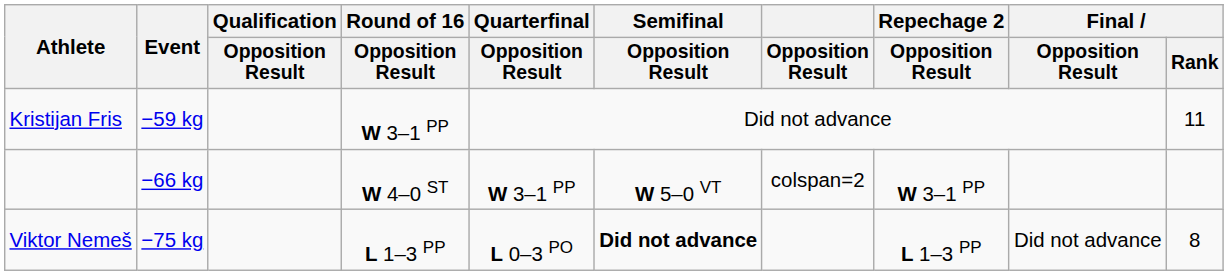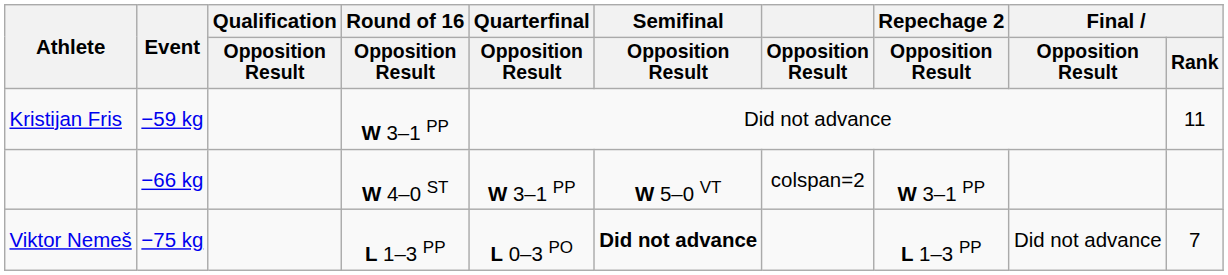(1195, 240) 8 -> (1195, 240) 7
